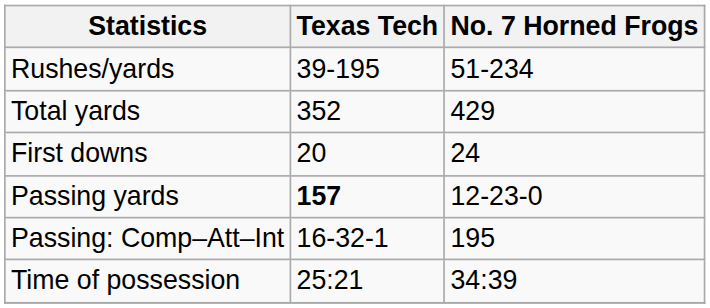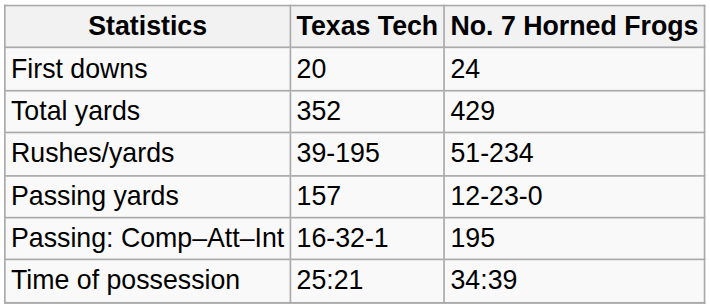rows swapped: (79, 153) <-> (93, 68)
(319, 195) bold -> (319, 195) normal
